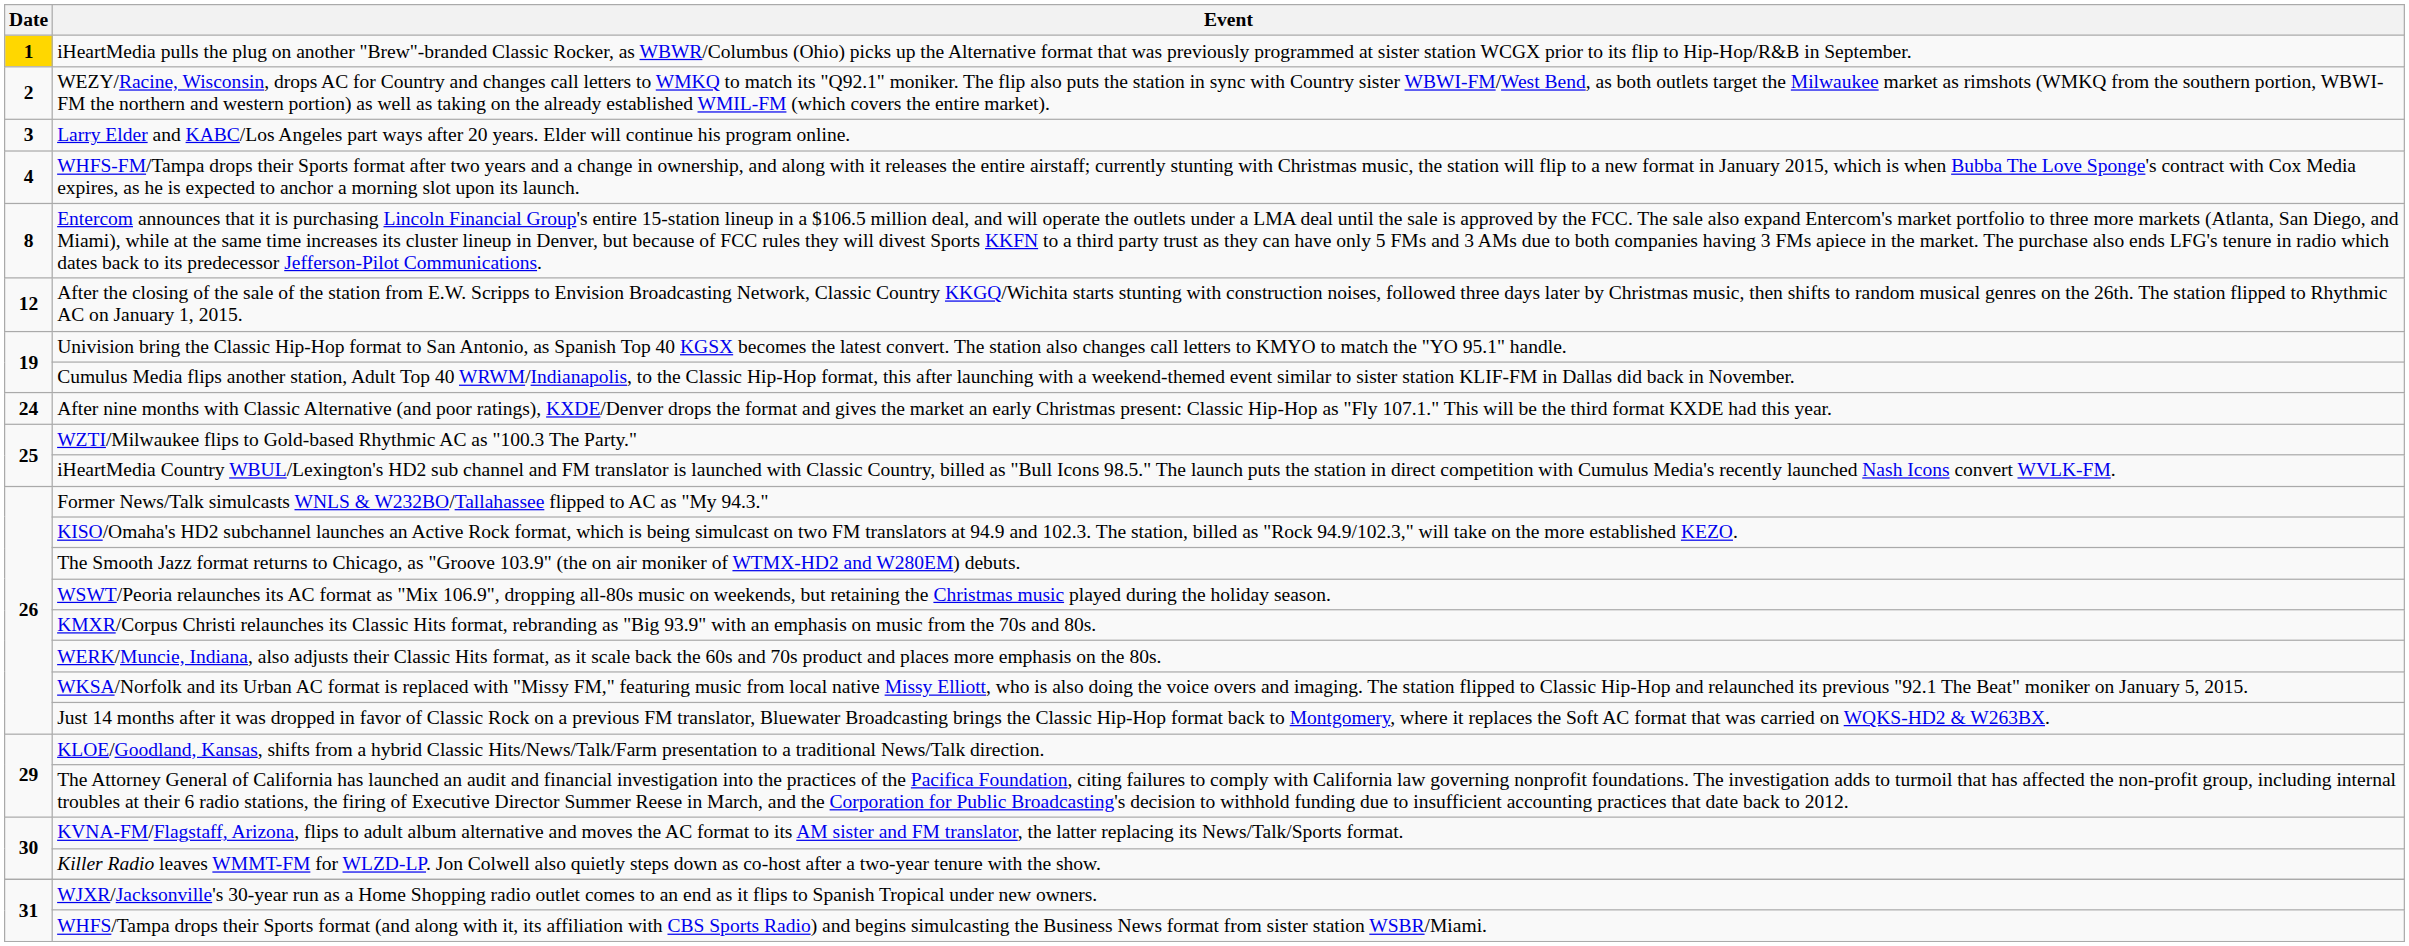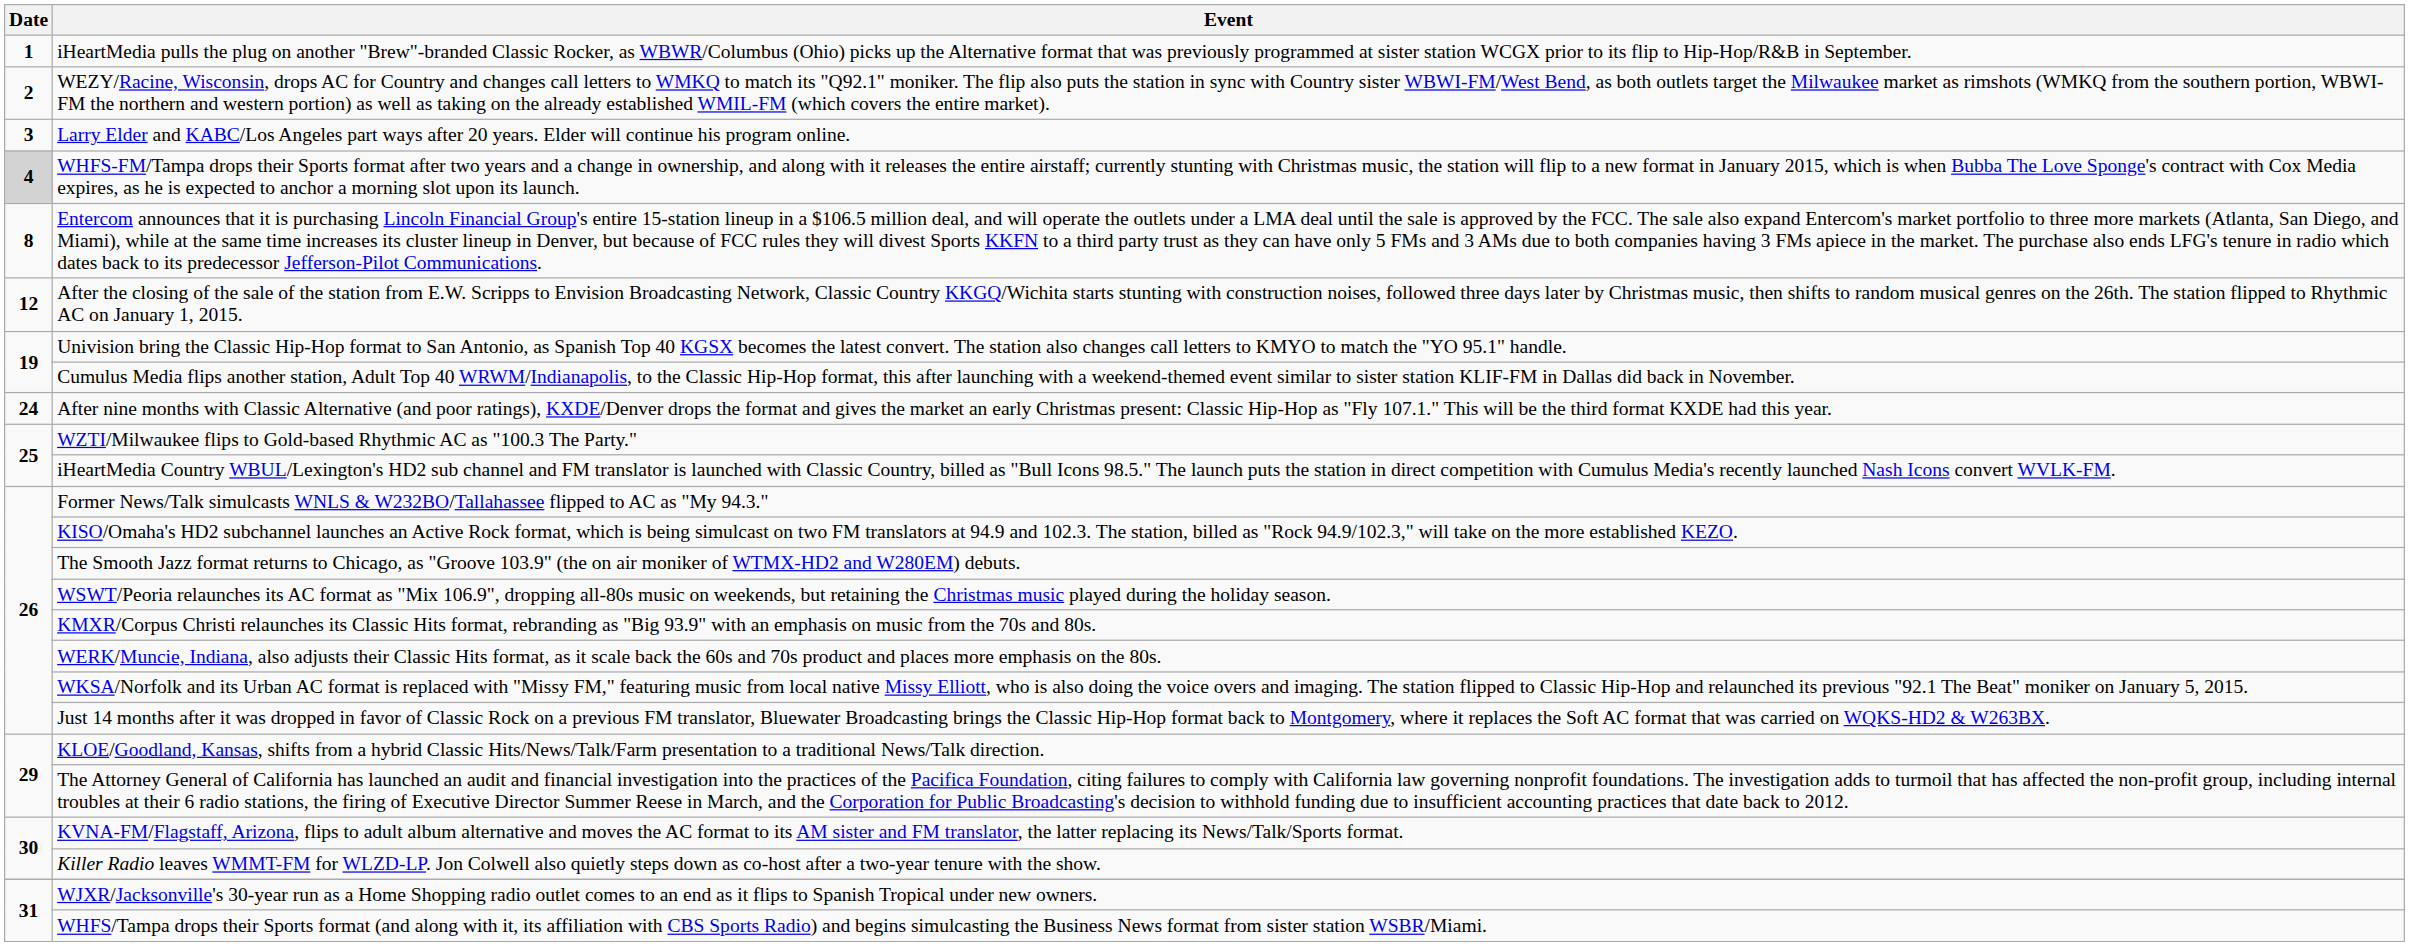(29, 50) gold background -> (29, 50) no background
(29, 176) no background -> (29, 176) lightgrey background
